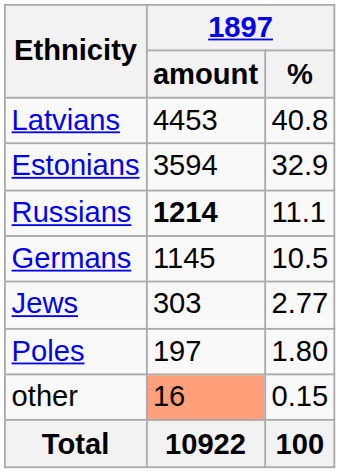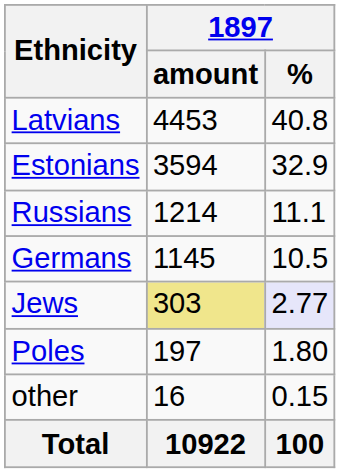(185, 212) bold -> (185, 212) normal
(177, 304) no background -> (177, 304) khaki background
(300, 304) no background -> (300, 304) lavender background
(169, 397) lightsalmon background -> (169, 397) no background
